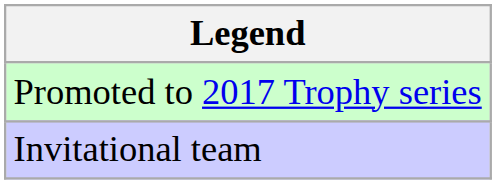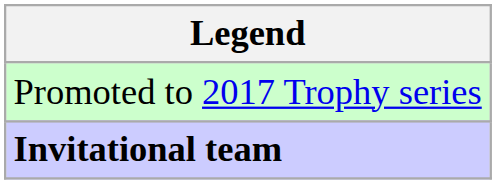(138, 149) normal -> (148, 149) bold
